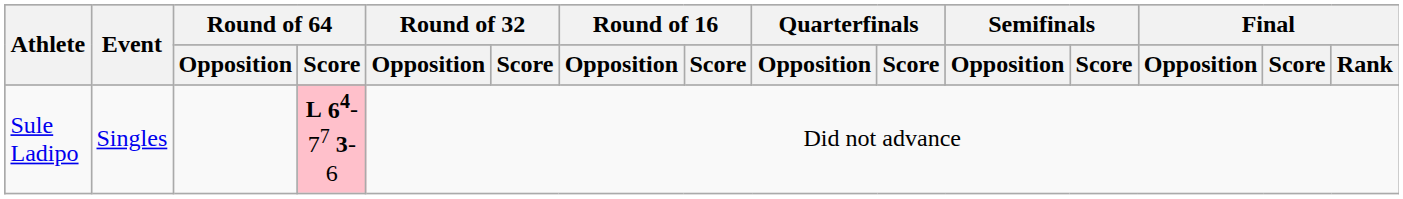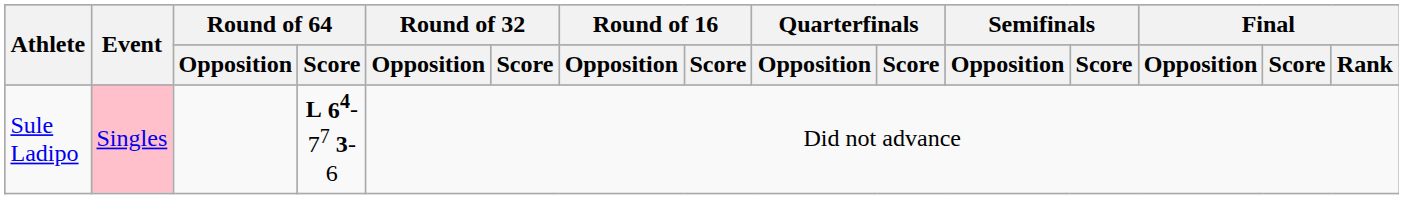(132, 138) no background -> (132, 138) pink background
(332, 138) pink background -> (332, 138) no background
